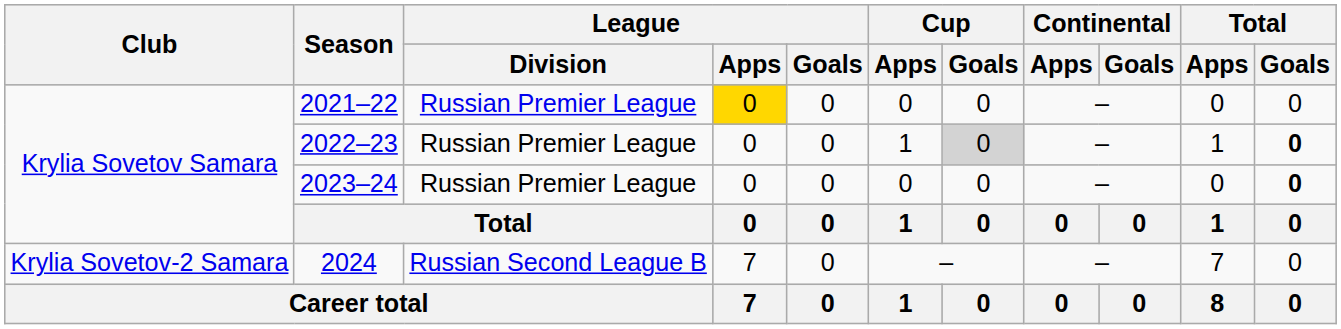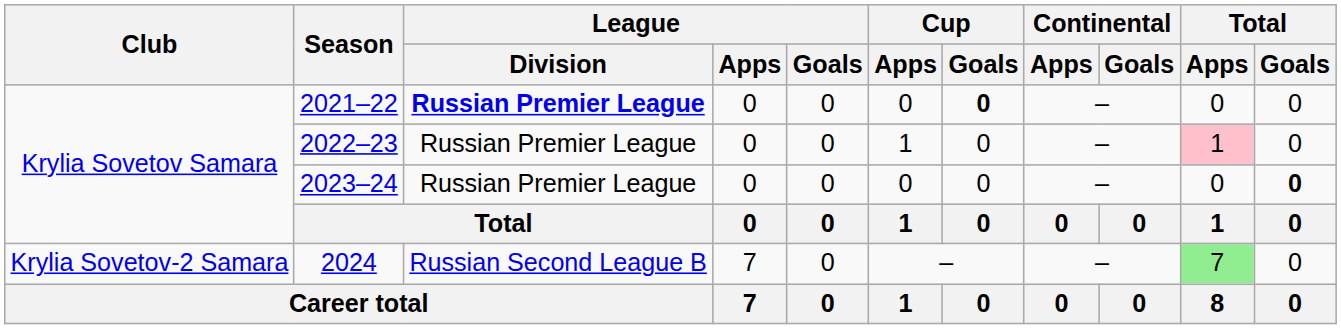(558, 104) normal -> (558, 104) bold
(750, 104) gold background -> (750, 104) no background
(983, 104) normal -> (983, 104) bold
(983, 143) lightgrey background -> (983, 143) no background
(1217, 143) no background -> (1217, 143) pink background
(1295, 143) bold -> (1295, 143) normal
(1217, 263) no background -> (1217, 263) lightgreen background
